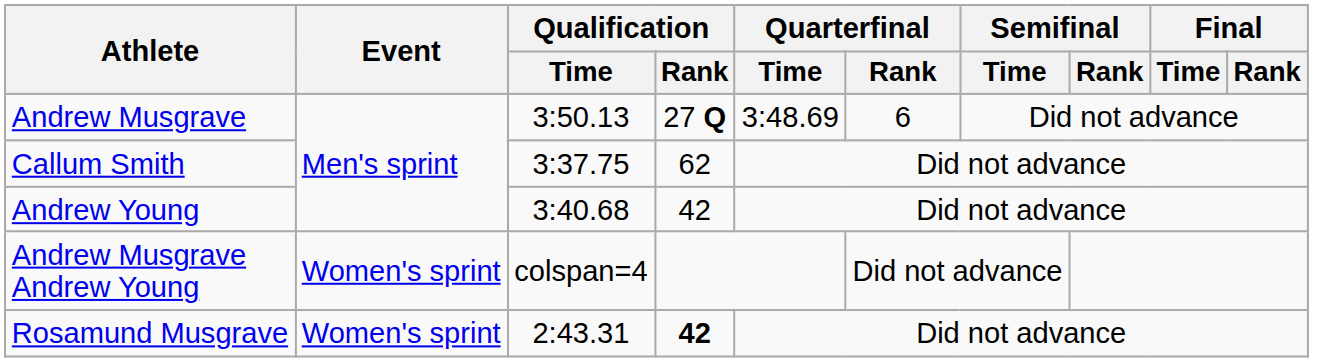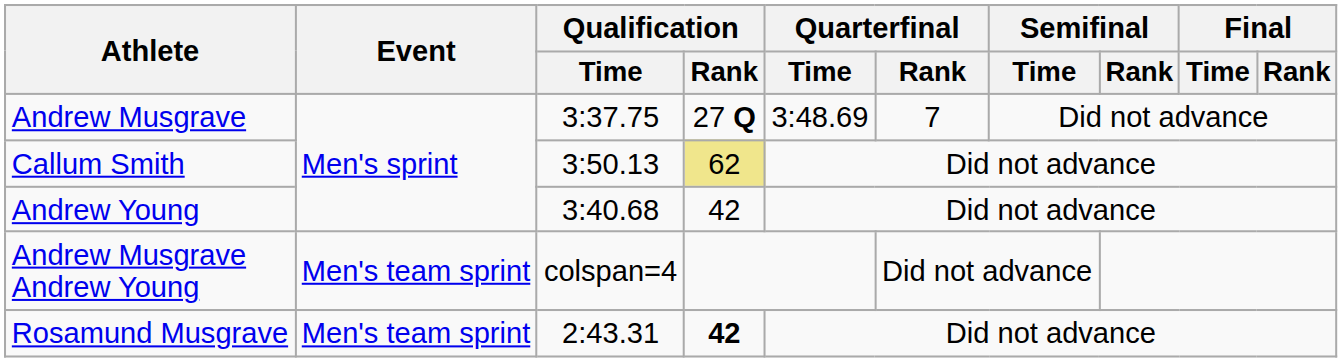(581, 118) 3:50.13 -> (611, 118) 3:37.75
(903, 118) 6 -> (932, 118) 7
(581, 164) 3:37.75 -> (611, 164) 3:50.13
(695, 164) no background -> (724, 164) khaki background
(401, 272) Women's sprint -> (416, 272) Men's team sprint
(401, 334) Women's sprint -> (416, 334) Men's team sprint
